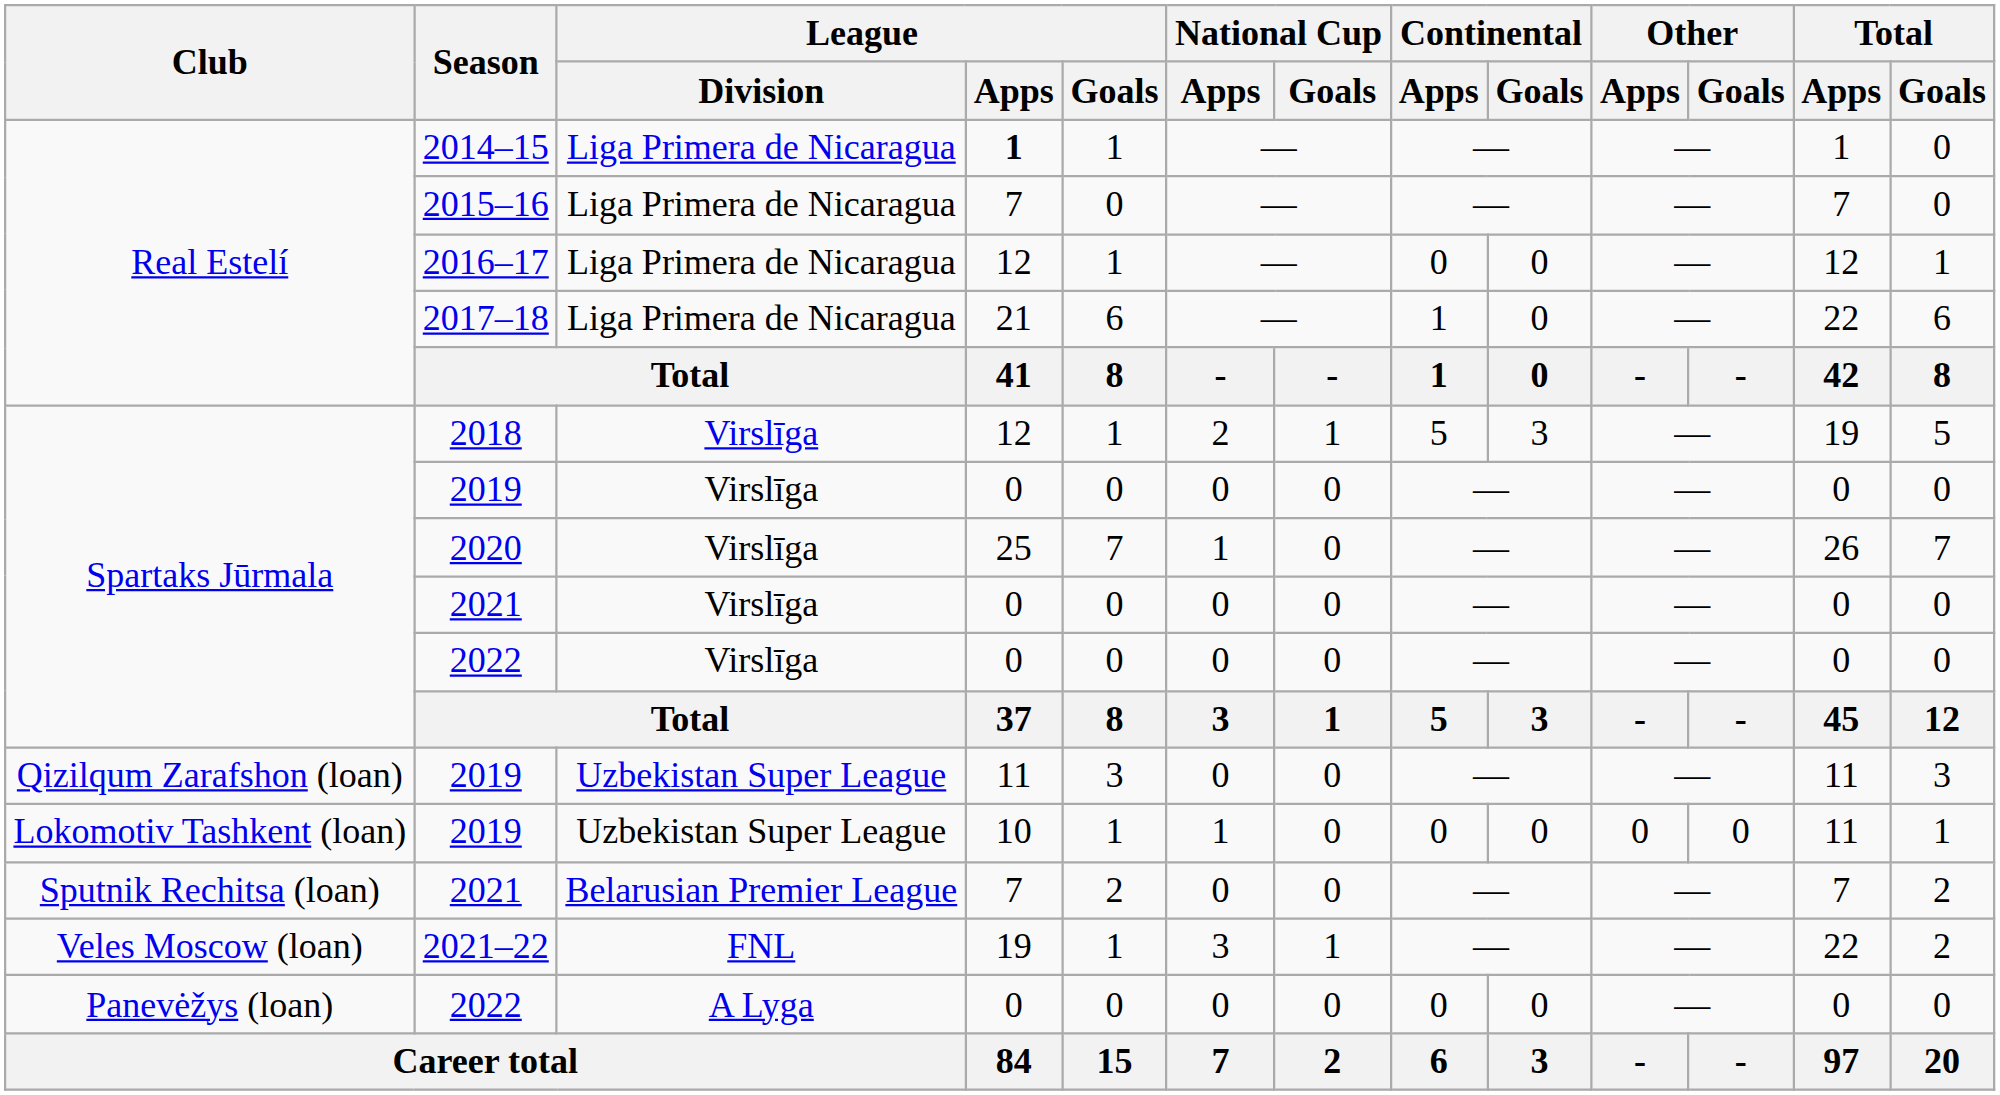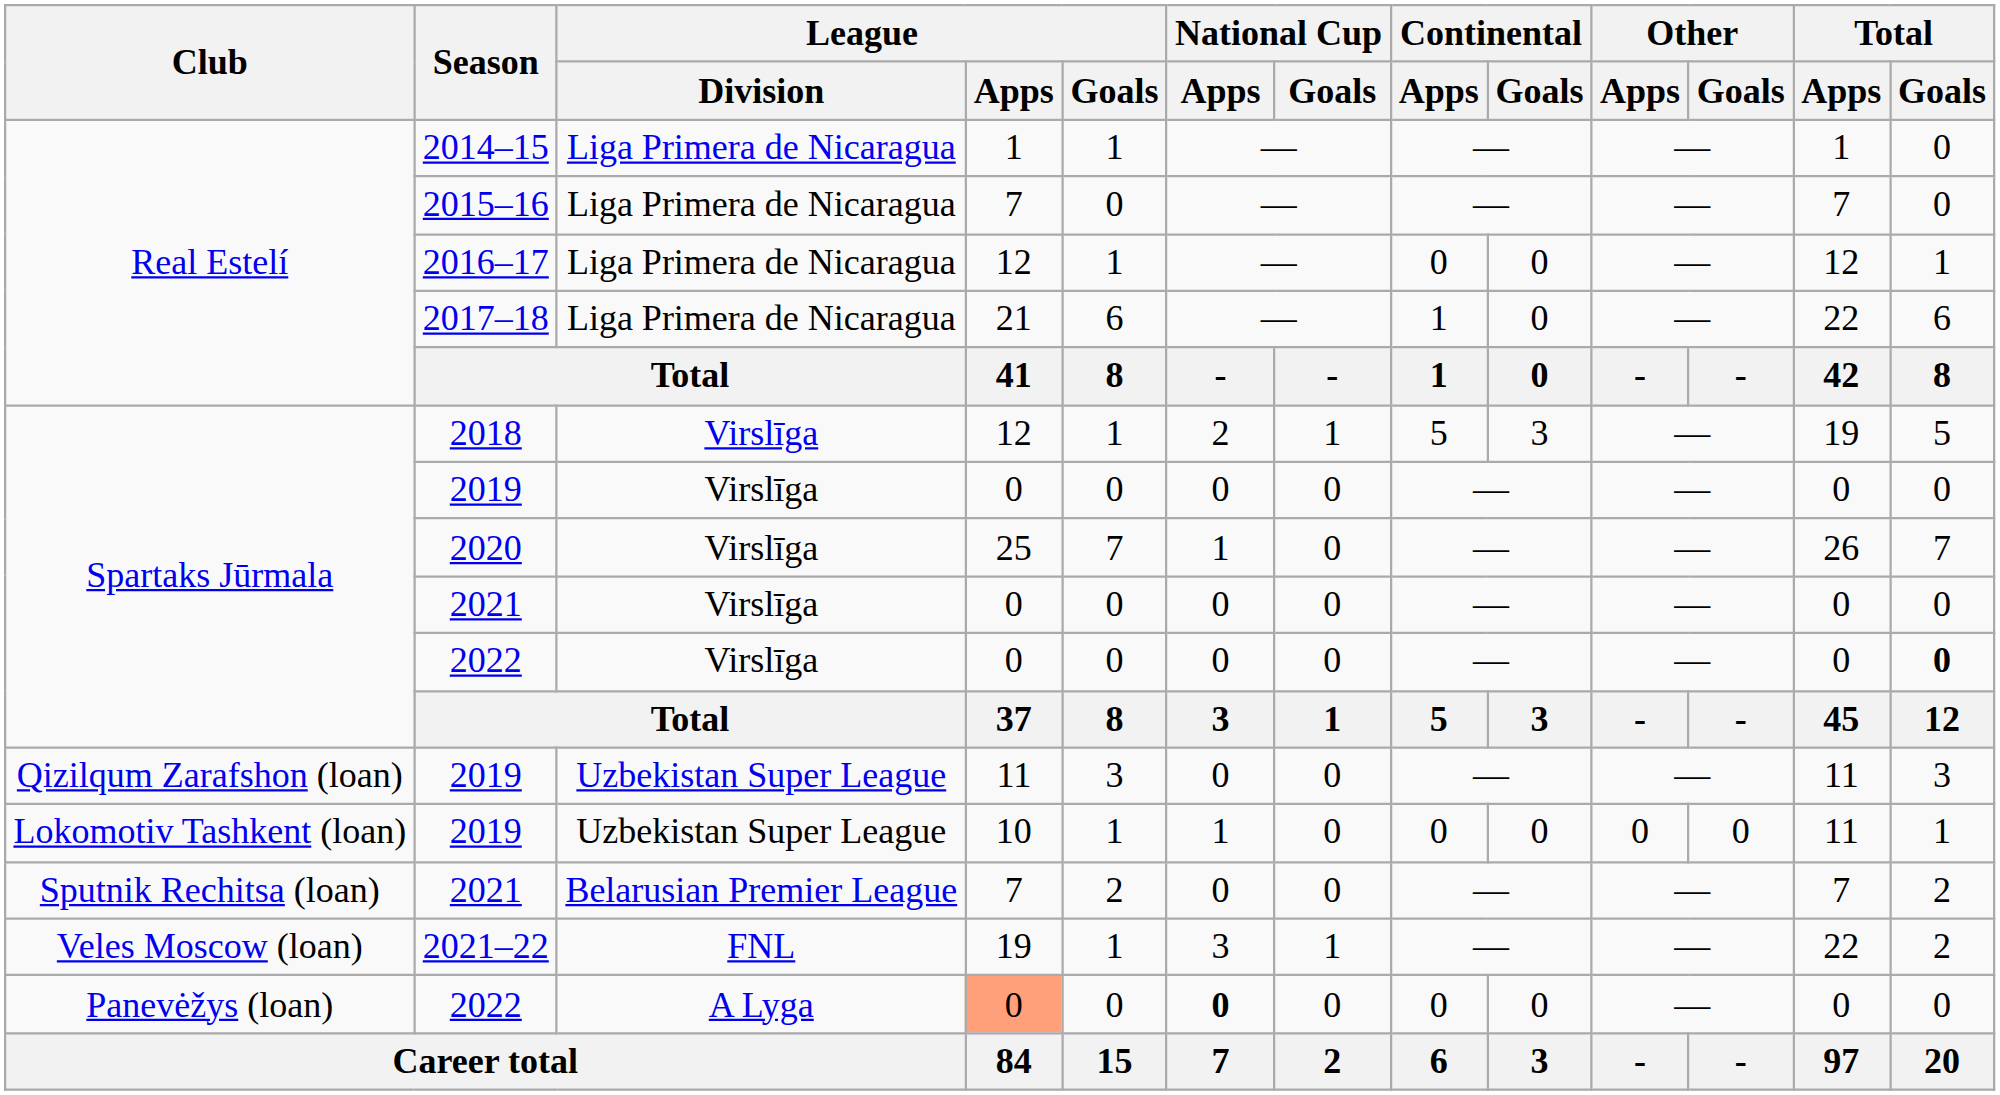(1014, 147) bold -> (1014, 147) normal
(1942, 661) normal -> (1942, 661) bold
(1014, 1003) no background -> (1014, 1003) lightsalmon background
(1220, 1003) normal -> (1220, 1003) bold
